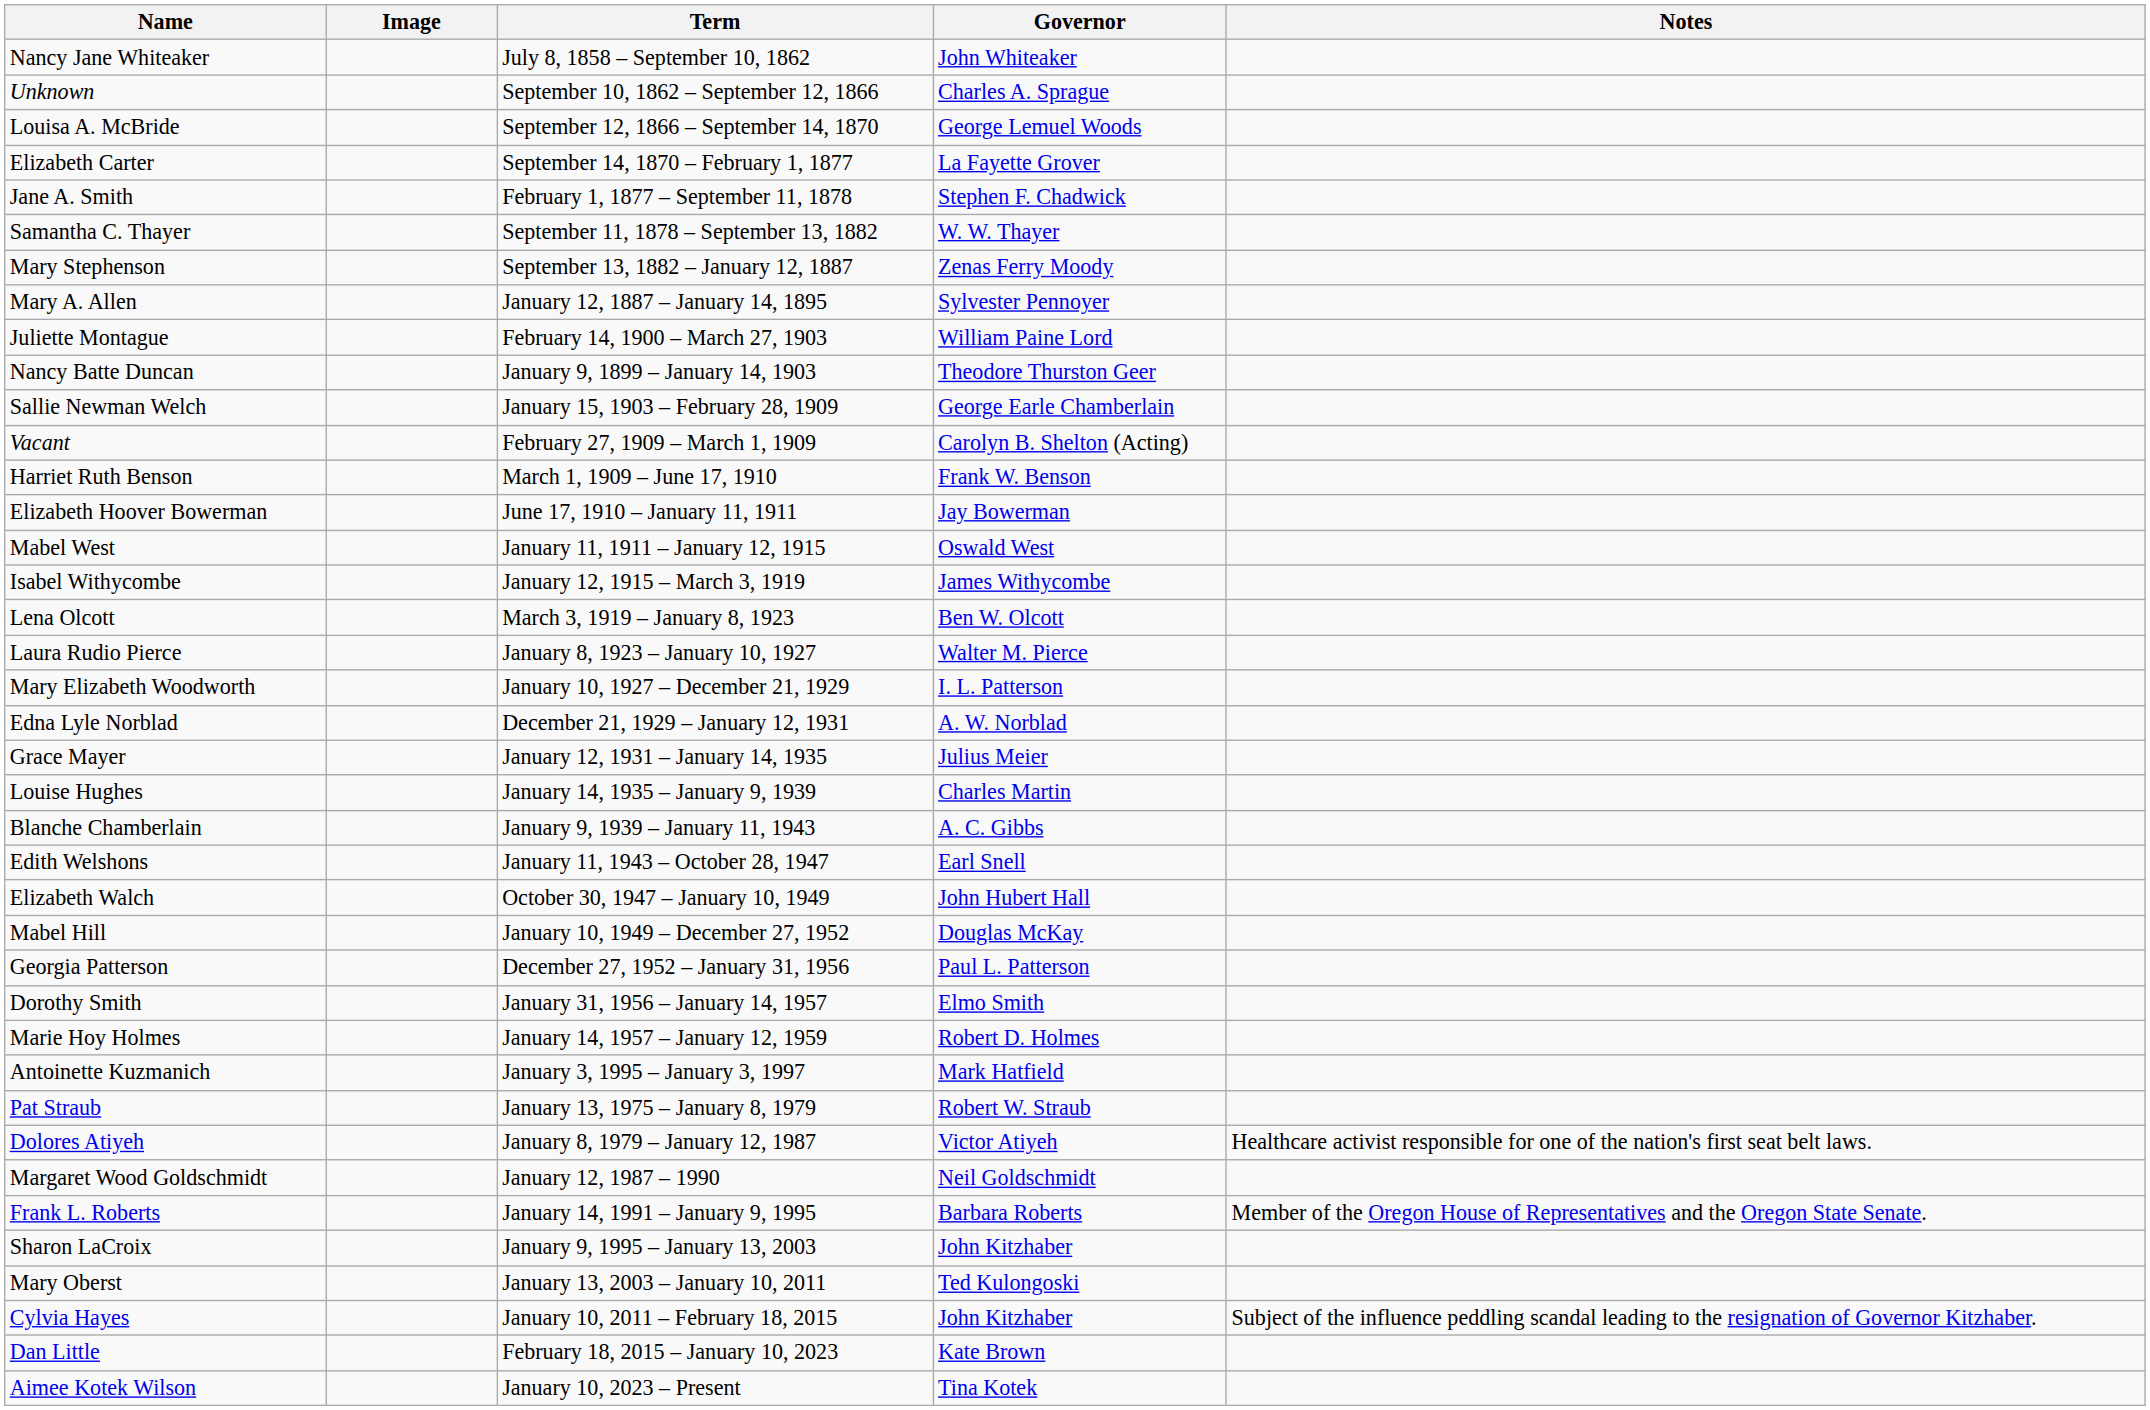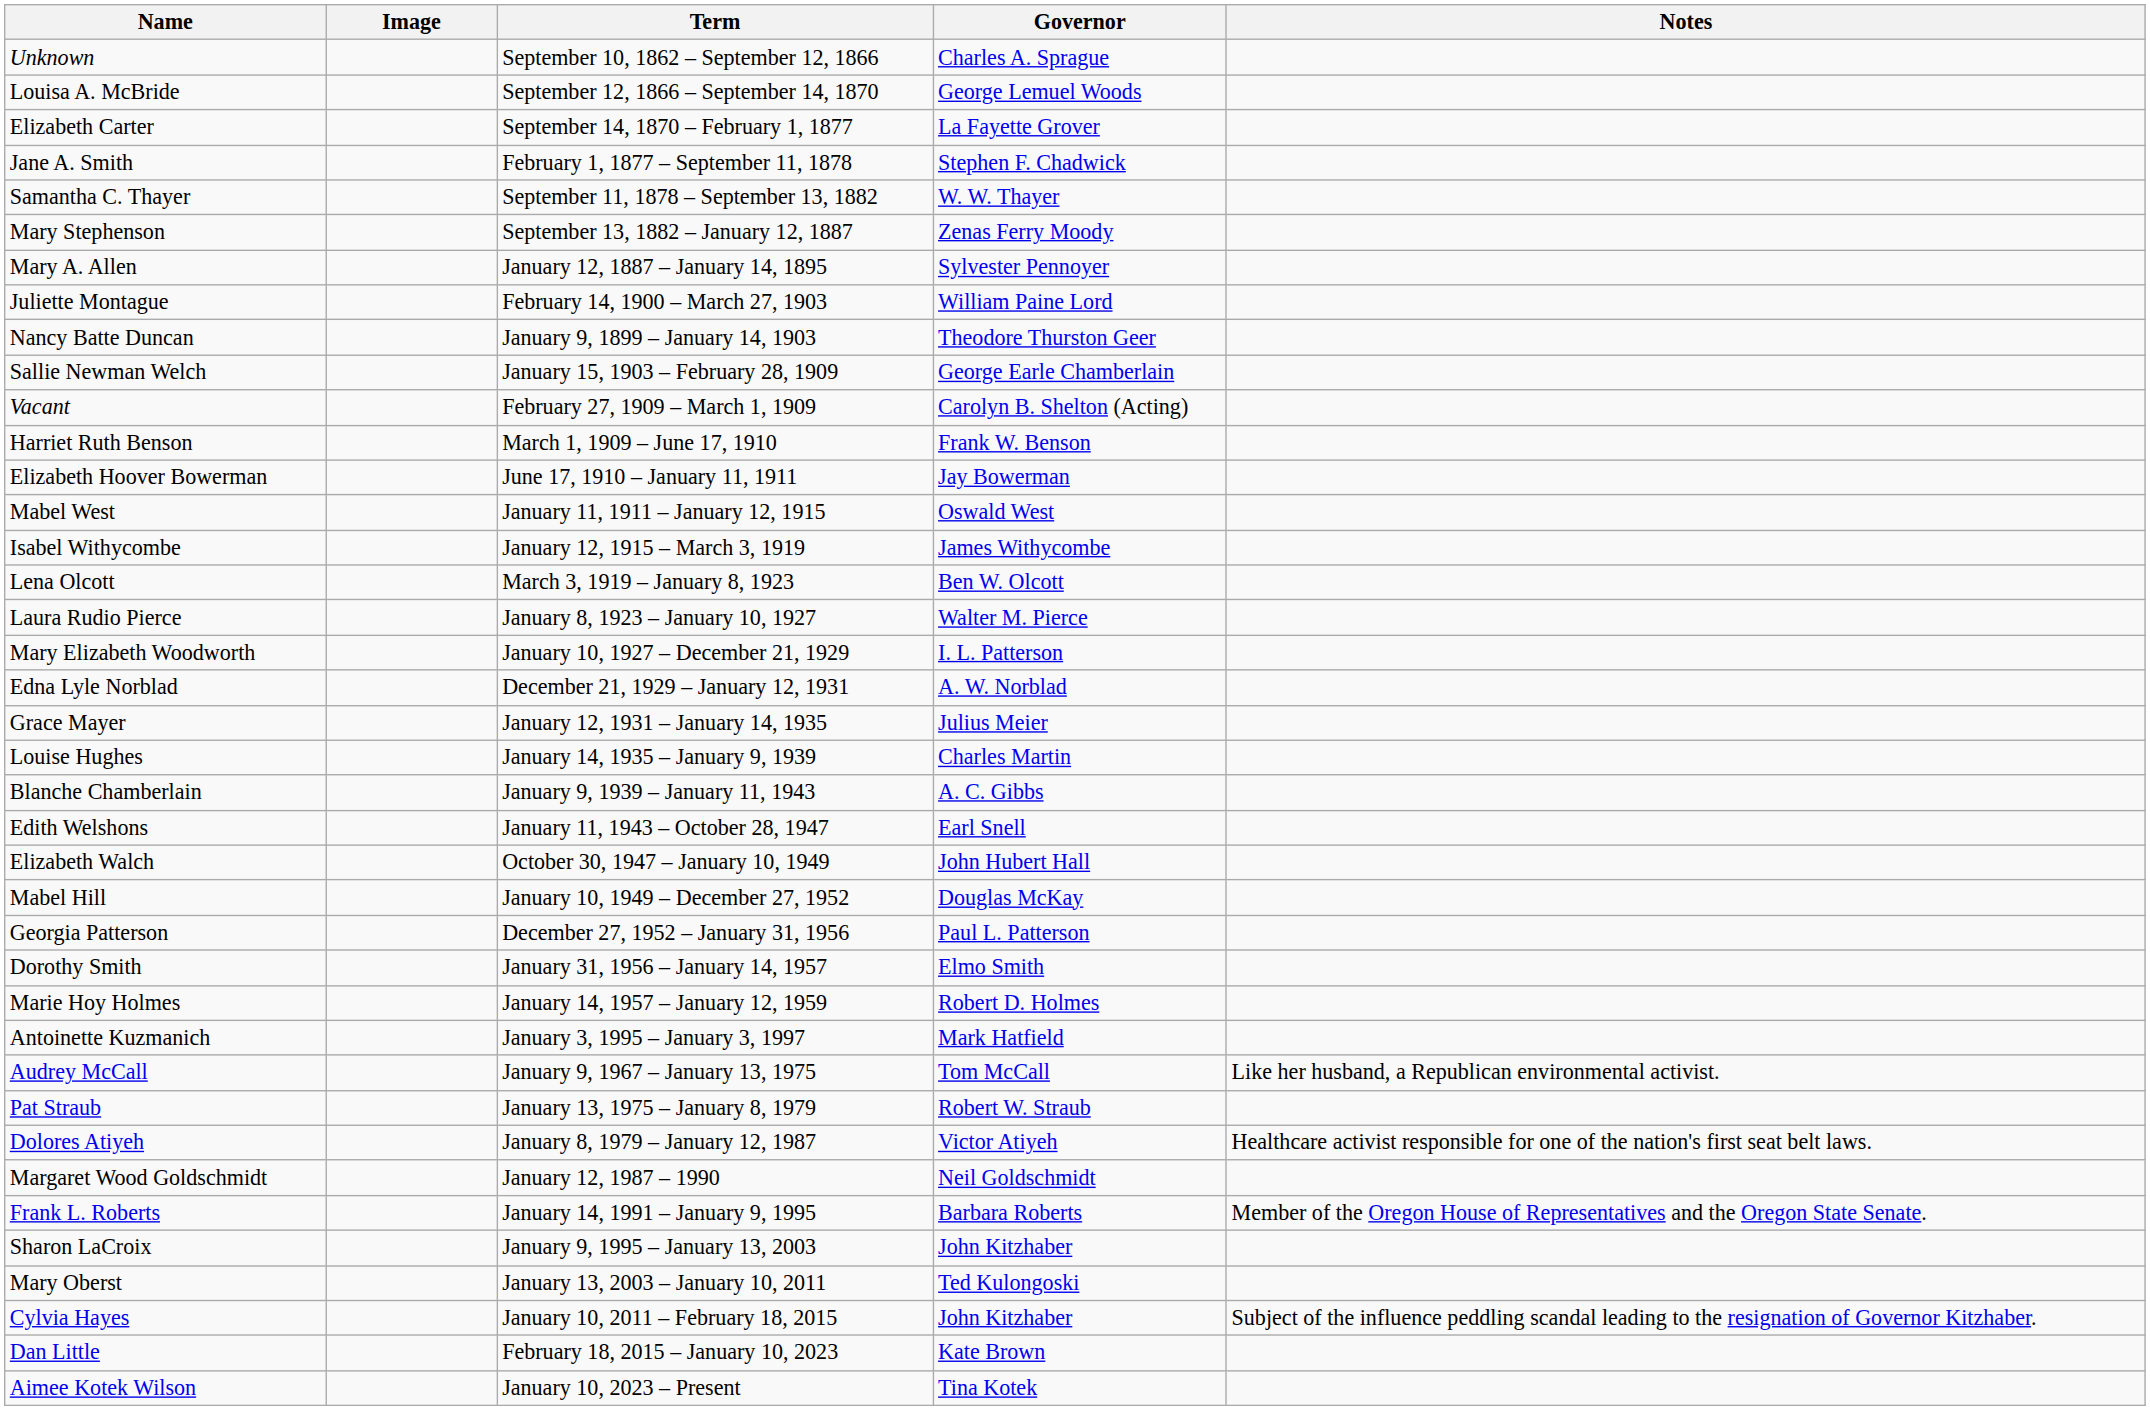- row: (110, 57)
+ row: (79, 1072)
